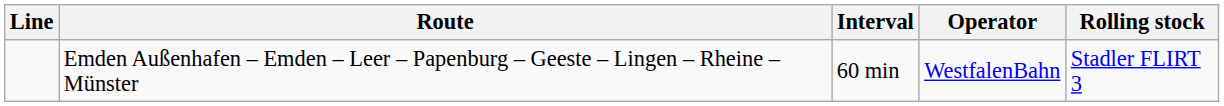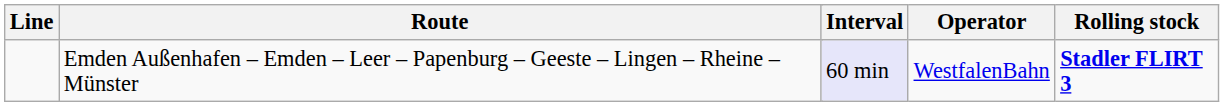(868, 70) no background -> (857, 70) lavender background
(1136, 70) normal -> (1131, 70) bold
